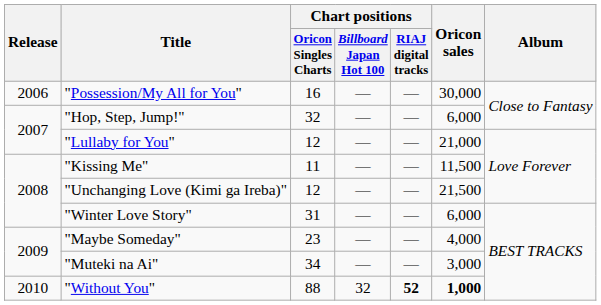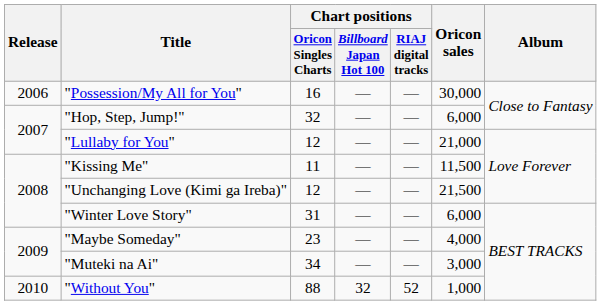(411, 288) bold -> (411, 288) normal
(464, 288) bold -> (464, 288) normal
